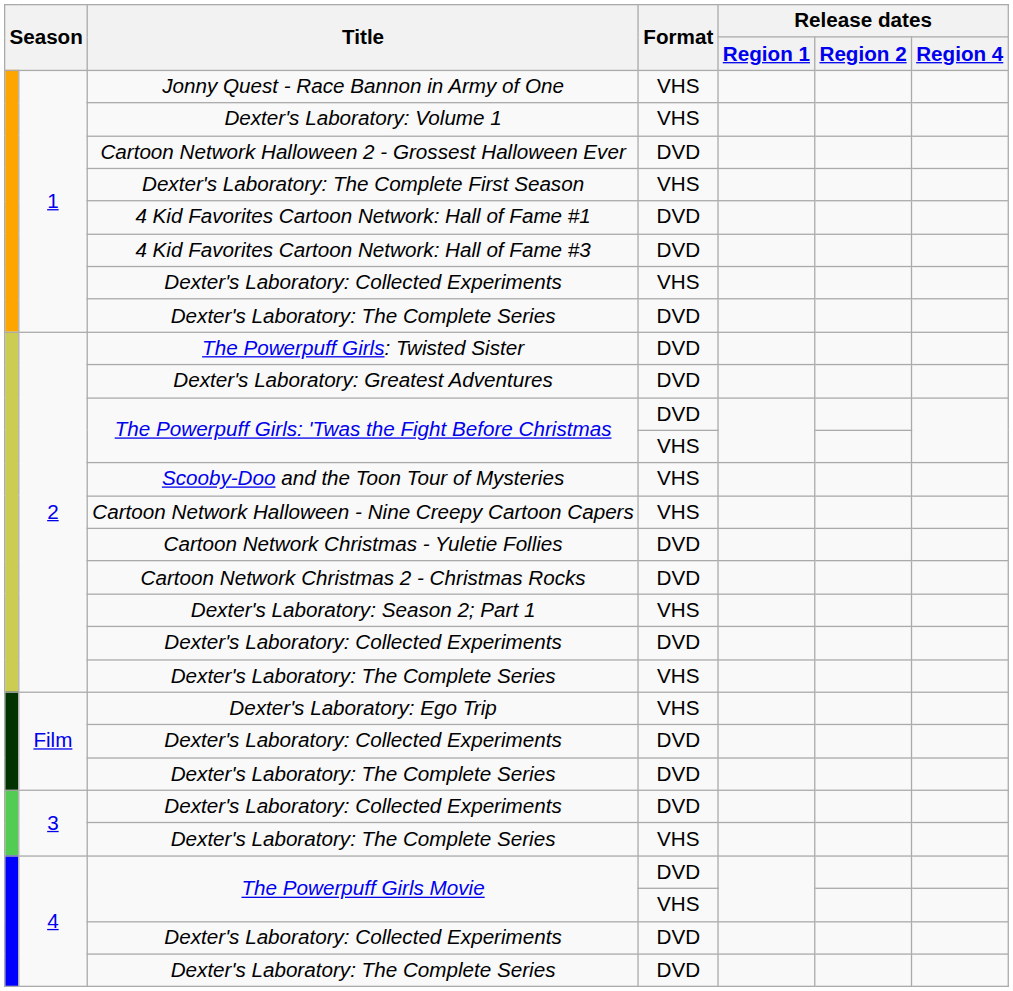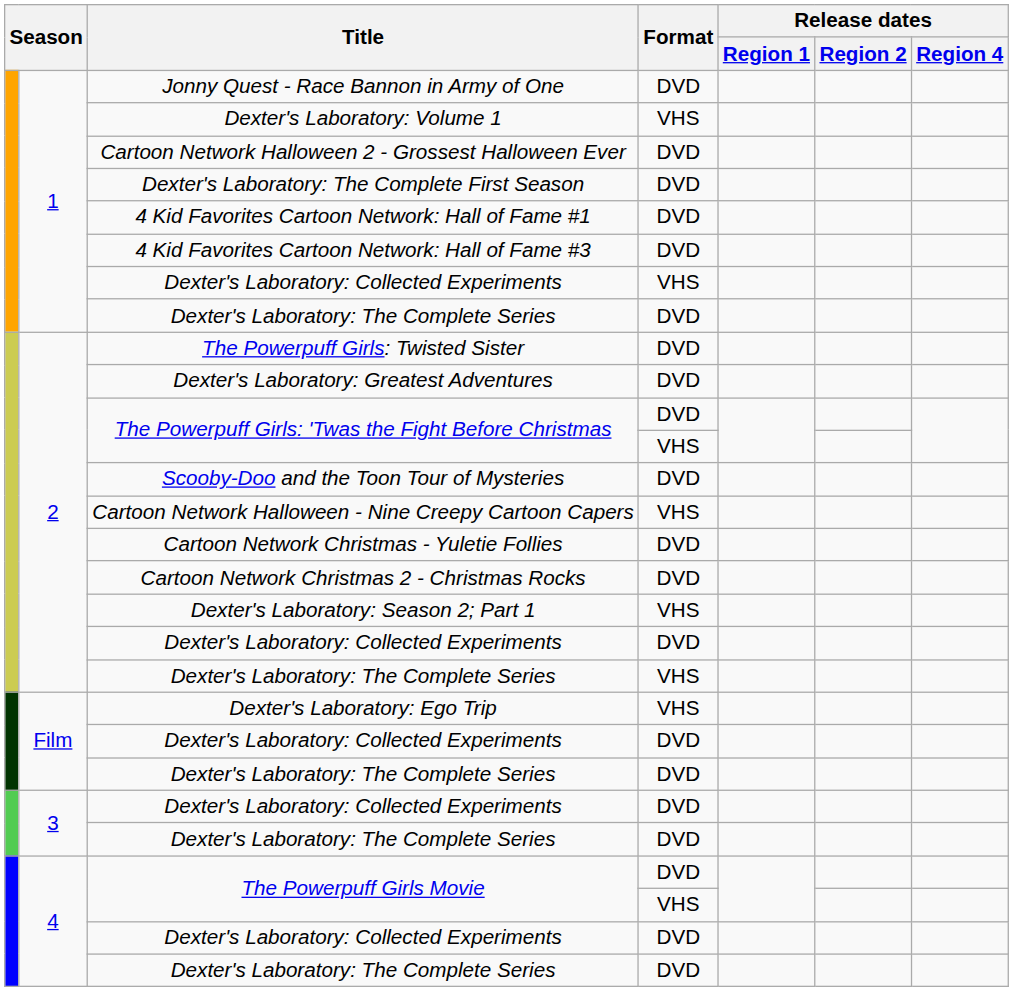(678, 86) VHS -> (678, 86) DVD
(678, 184) VHS -> (678, 184) DVD
(678, 479) VHS -> (678, 479) DVD
(678, 839) VHS -> (678, 839) DVD
